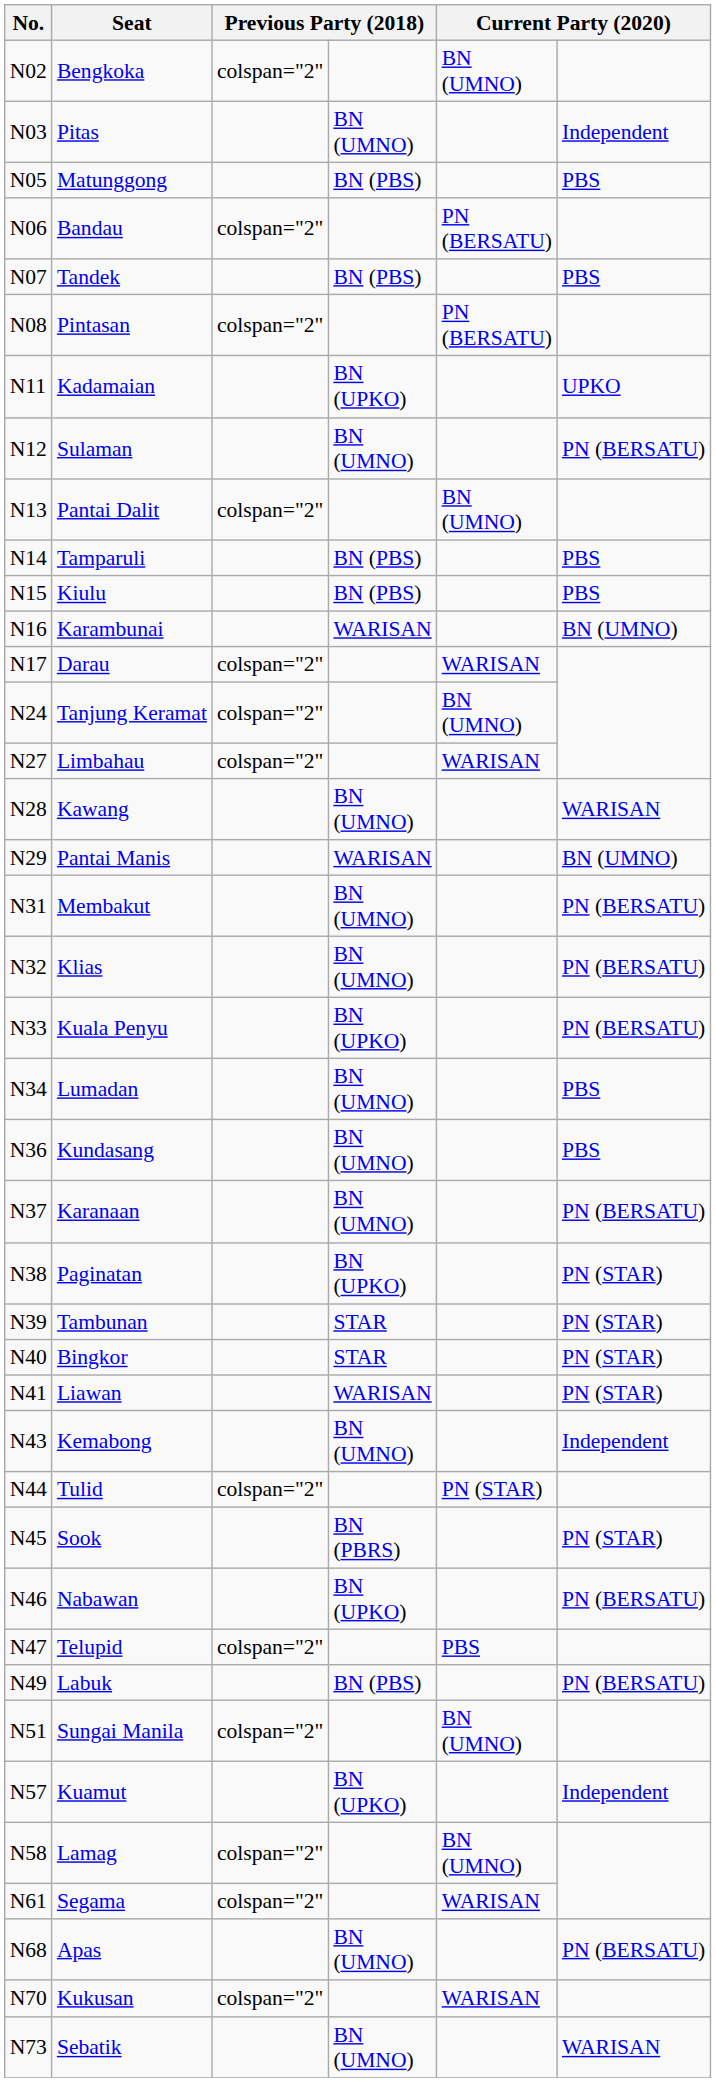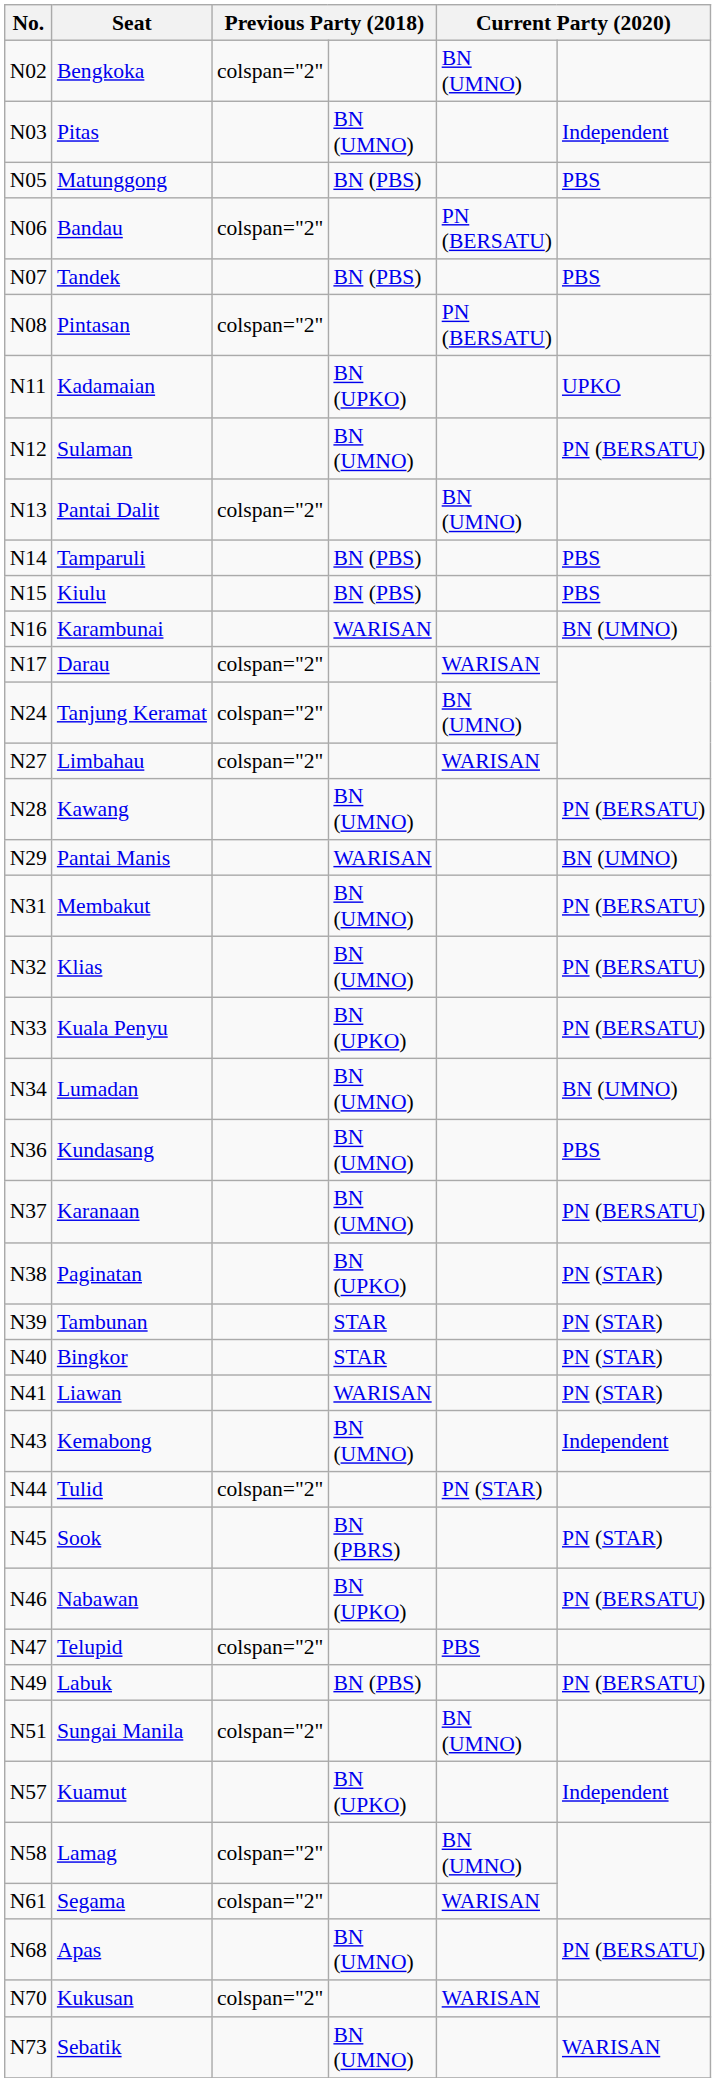(611, 809) WARISAN -> (634, 809) PN (BERSATU)
(581, 1089) PBS -> (620, 1089) BN (UMNO)
